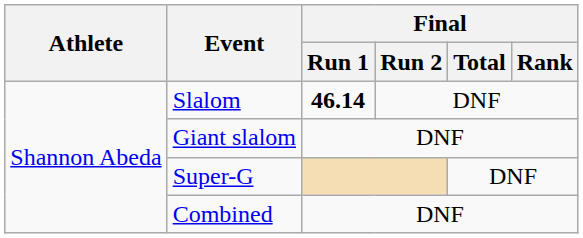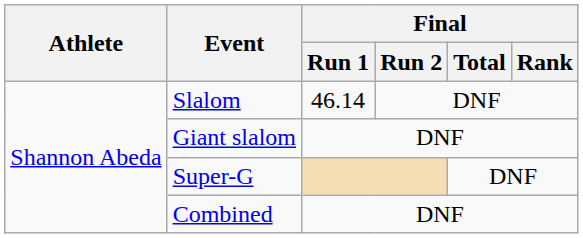(338, 99) bold -> (338, 99) normal
